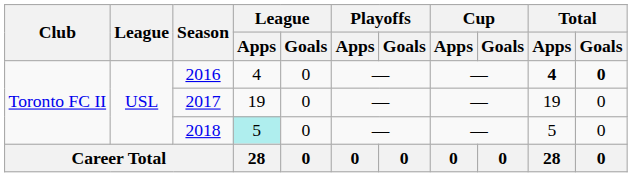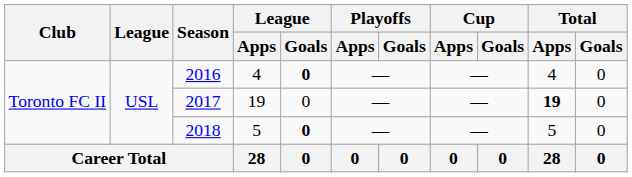(306, 74) normal -> (306, 74) bold
(552, 74) bold -> (552, 74) normal
(601, 74) bold -> (601, 74) normal
(552, 102) normal -> (552, 102) bold
(257, 130) paleturquoise background -> (257, 130) no background
(306, 130) normal -> (306, 130) bold
